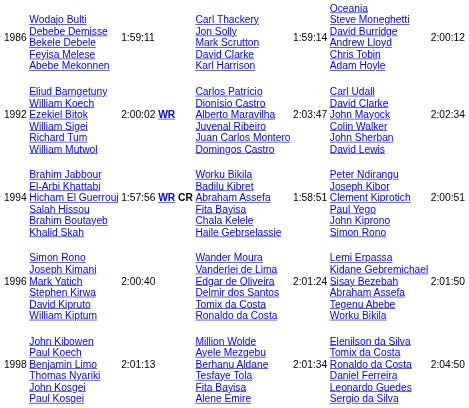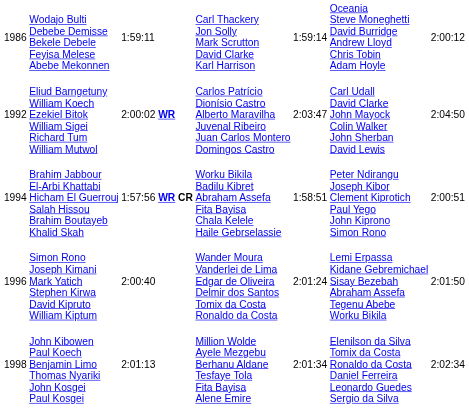(448, 115) 2:02:34 -> (448, 115) 2:04:50
(448, 364) 2:04:50 -> (448, 364) 2:02:34
